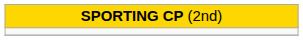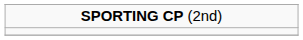(152, 16) gold background -> (152, 16) no background
